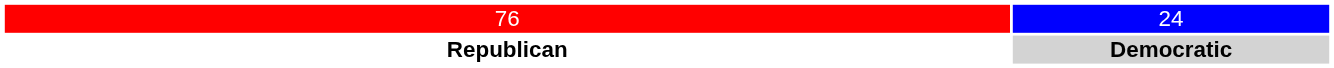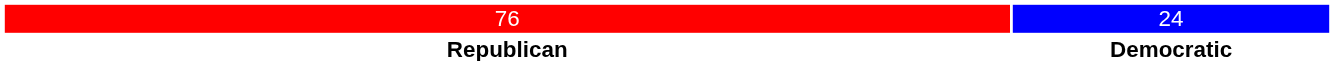(1171, 49) lightgrey background -> (1171, 49) no background
